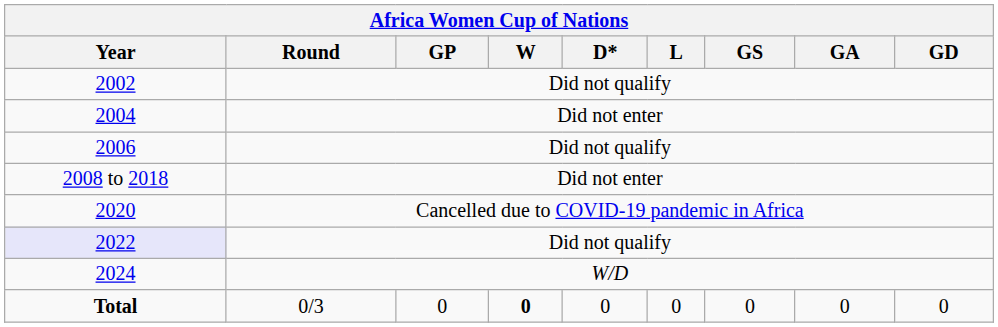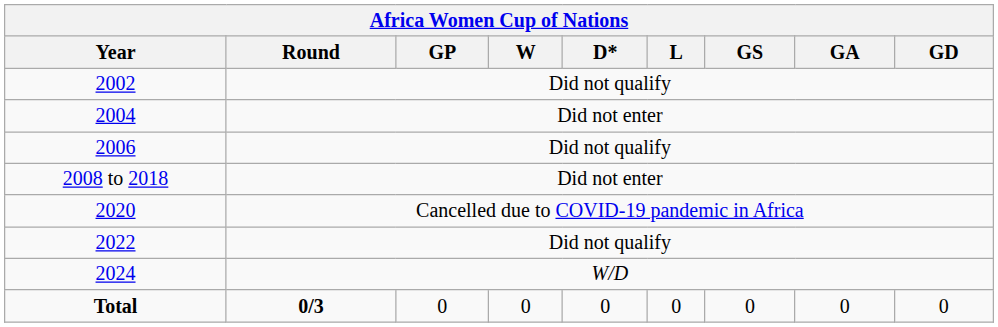(116, 242) lavender background -> (116, 242) no background
(311, 305) normal -> (311, 305) bold
(526, 305) bold -> (526, 305) normal
